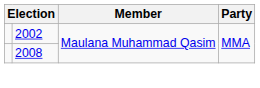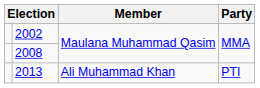+ row: (29, 72)
